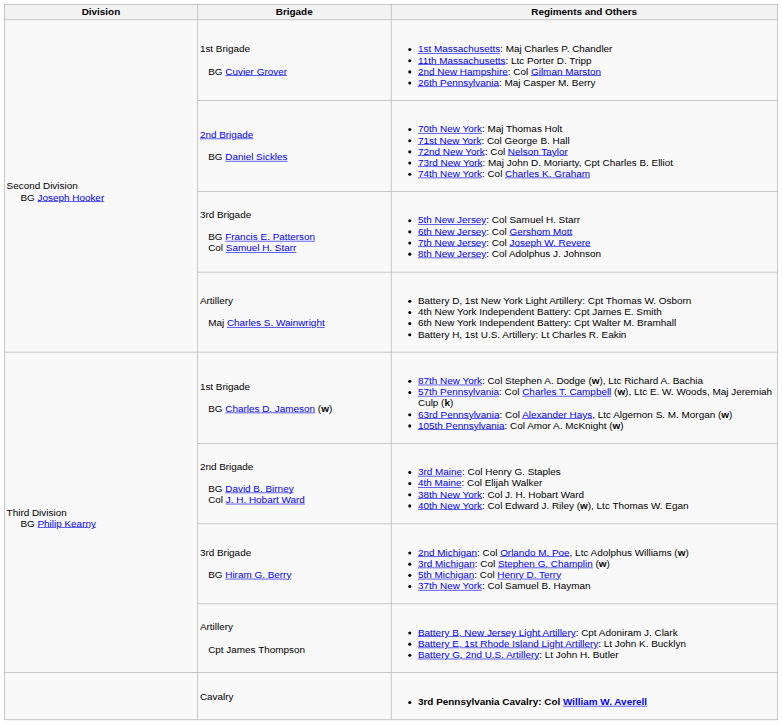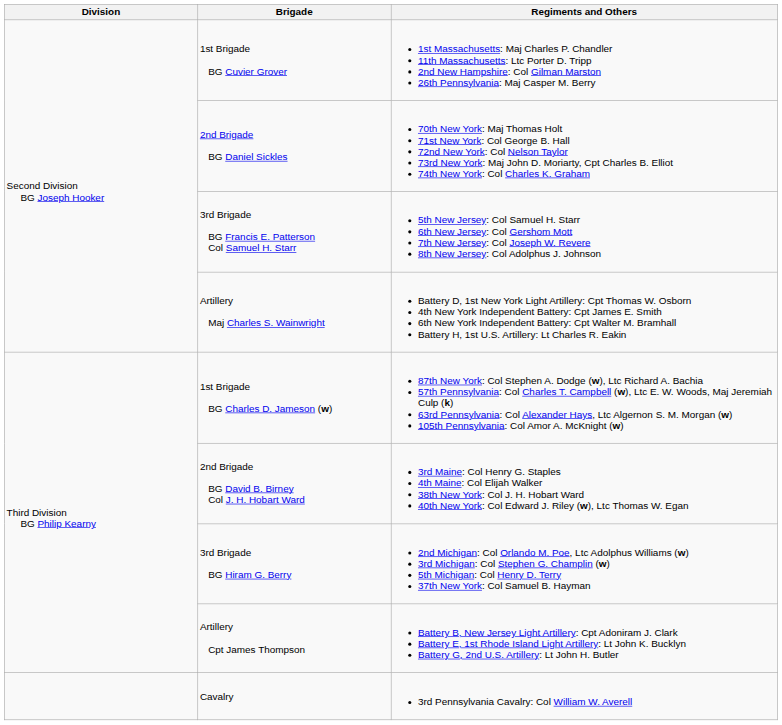(584, 702) bold -> (584, 702) normal
